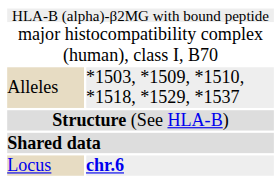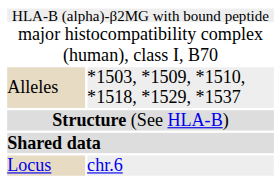(105, 165) bold -> (105, 165) normal
